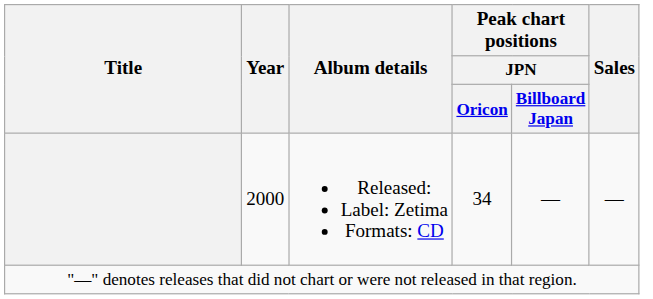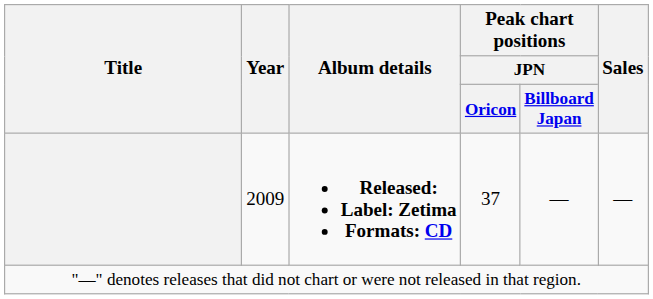(265, 199) 2000 -> (265, 199) 2009
(371, 210) normal -> (375, 210) bold
(482, 199) 34 -> (491, 199) 37
